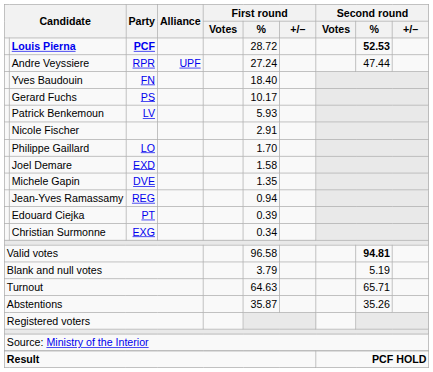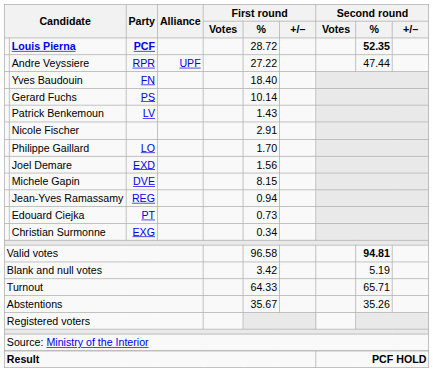(377, 47) 52.53 -> (377, 47) 52.35
(264, 63) 27.24 -> (264, 63) 27.22
(264, 97) 10.17 -> (264, 97) 10.14
(267, 114) 5.93 -> (267, 114) 1.43
(267, 165) 1.58 -> (267, 165) 1.56
(267, 181) 1.35 -> (267, 181) 8.15
(267, 215) 0.39 -> (267, 215) 0.73
(267, 271) 3.79 -> (267, 271) 3.42
(264, 287) 64.63 -> (264, 287) 64.33
(264, 304) 35.87 -> (264, 304) 35.67
